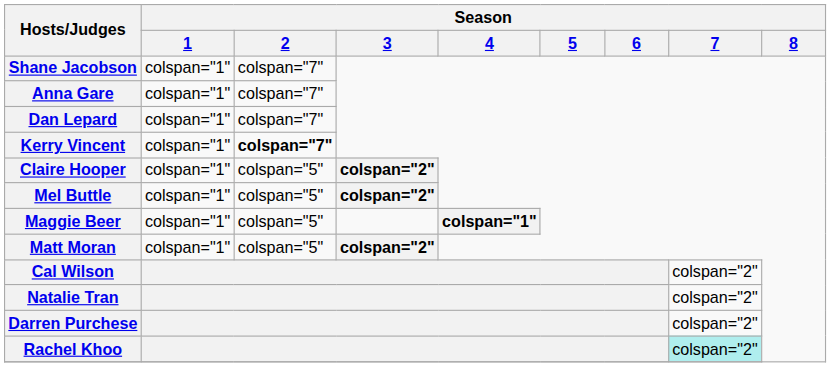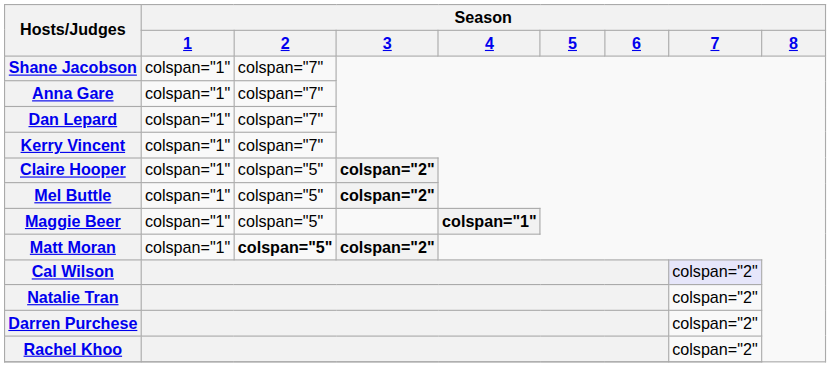(285, 145) bold -> (281, 145) normal
(281, 247) normal -> (285, 247) bold
(715, 272) no background -> (715, 272) lavender background
(715, 349) paleturquoise background -> (715, 349) no background
